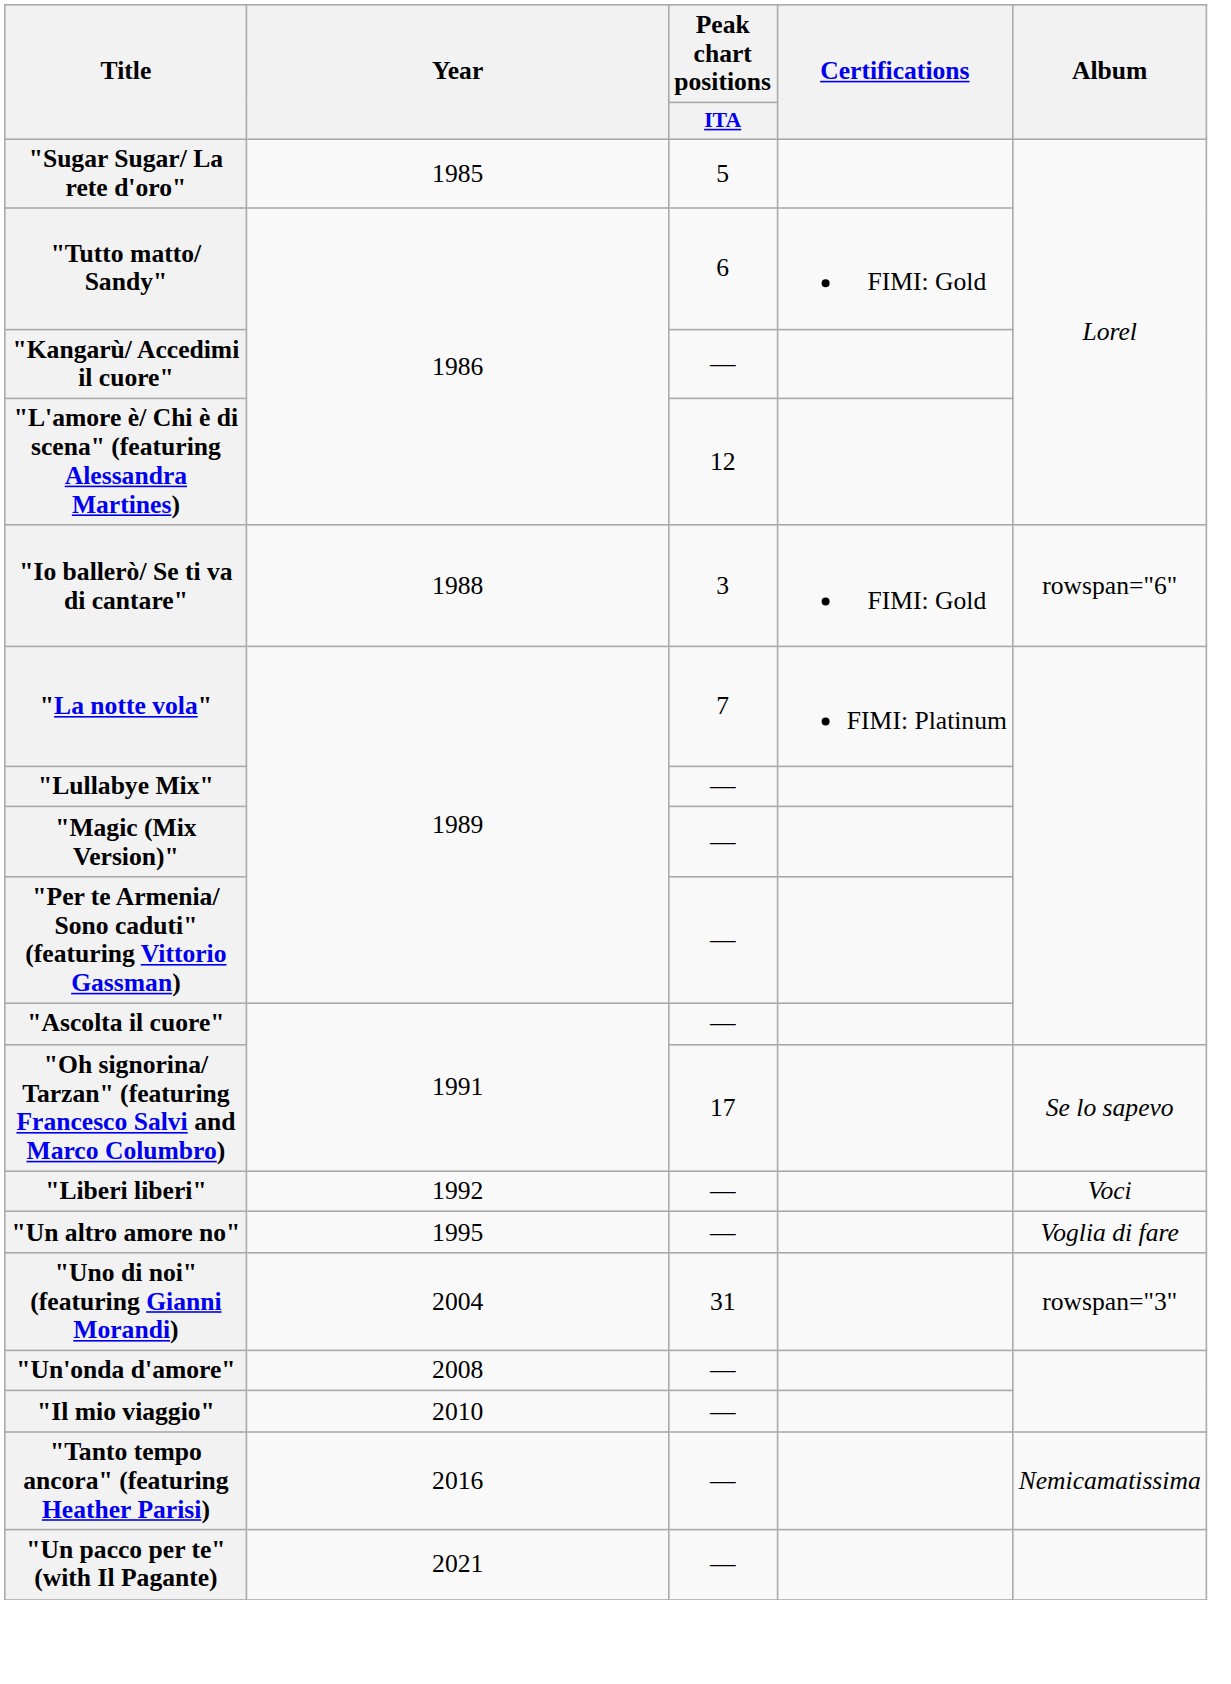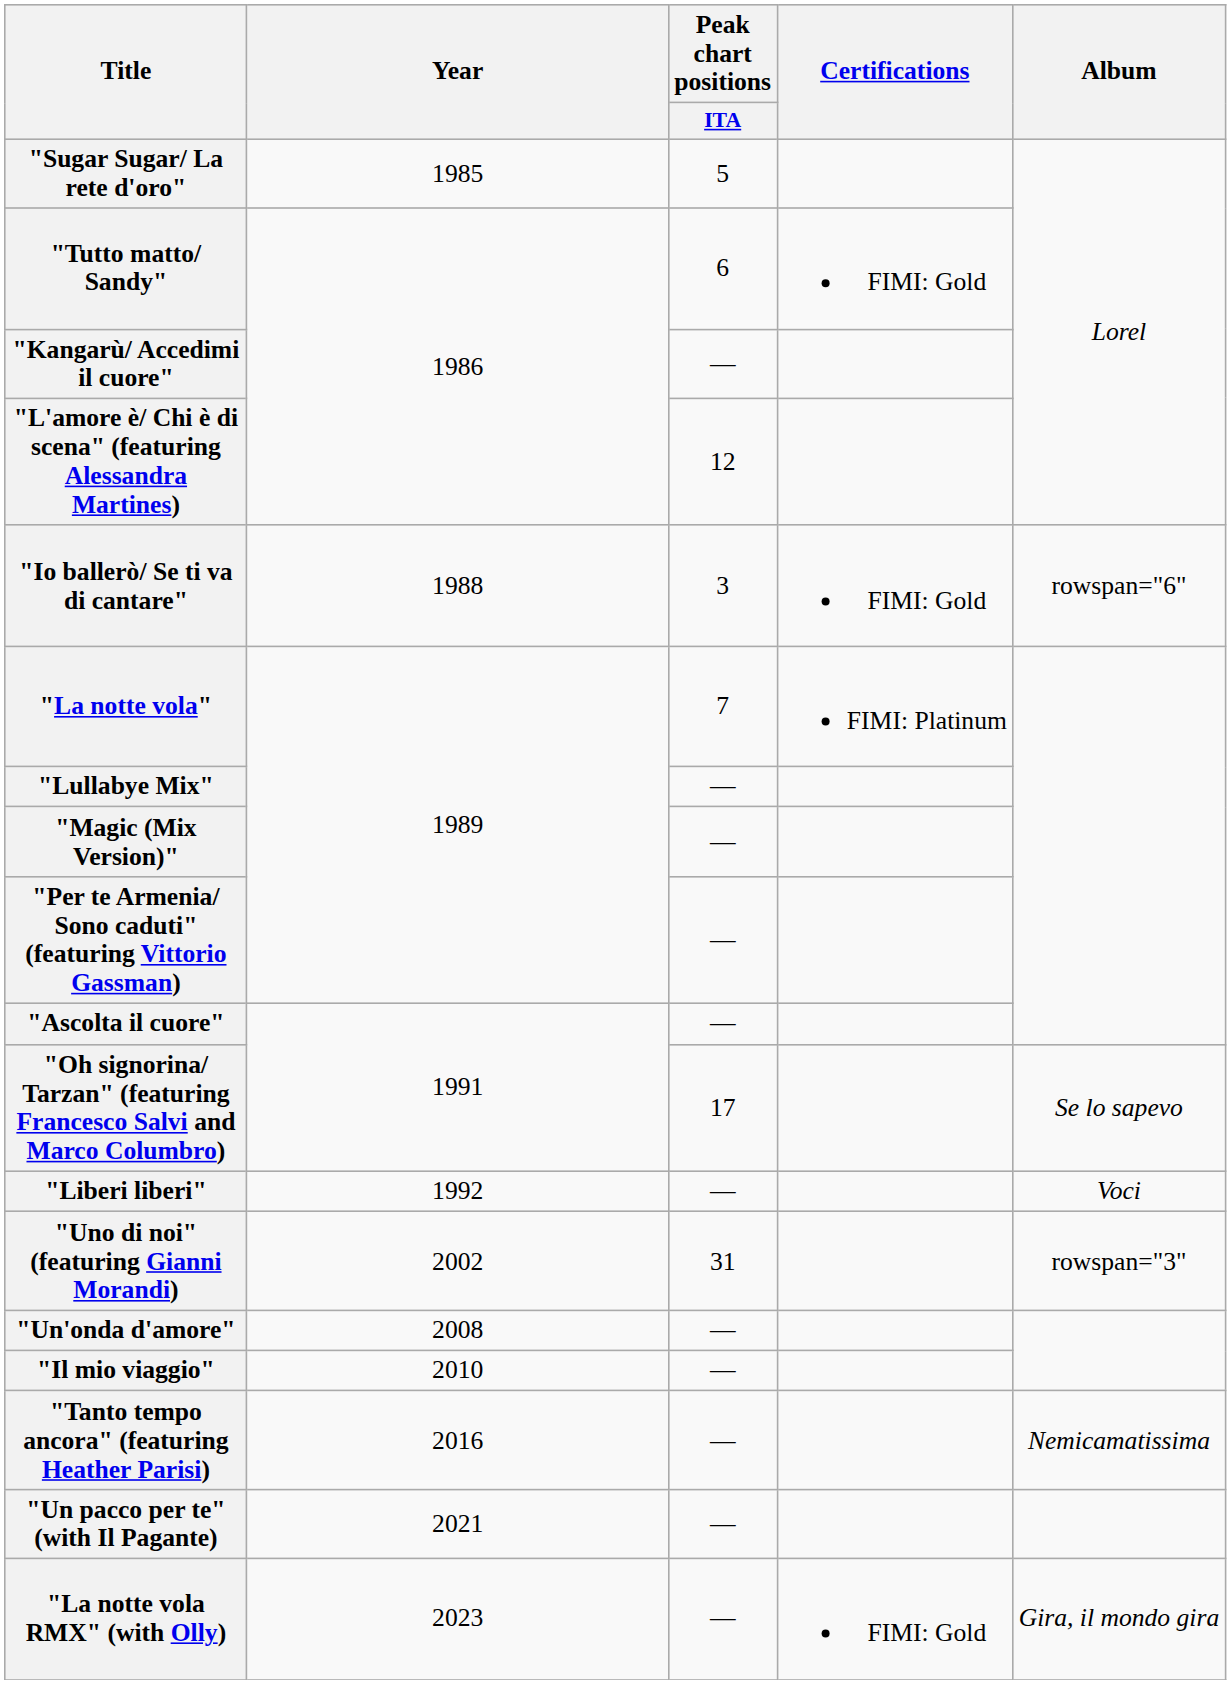- row: (126, 1231)
(458, 1301) 2004 -> (458, 1260) 2002
+ row: (126, 1618)
